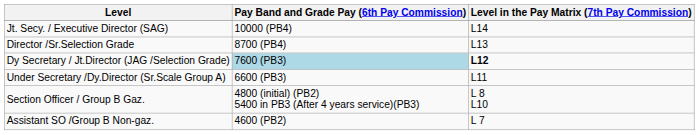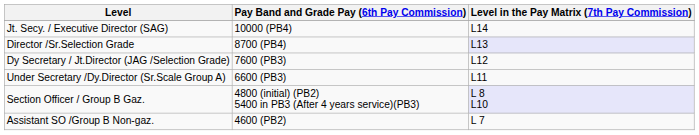(479, 45) no background -> (479, 45) lavender background
(260, 61) lightblue background -> (260, 61) no background
(480, 61) bold -> (479, 61) normal
(479, 99) no background -> (479, 99) lavender background
